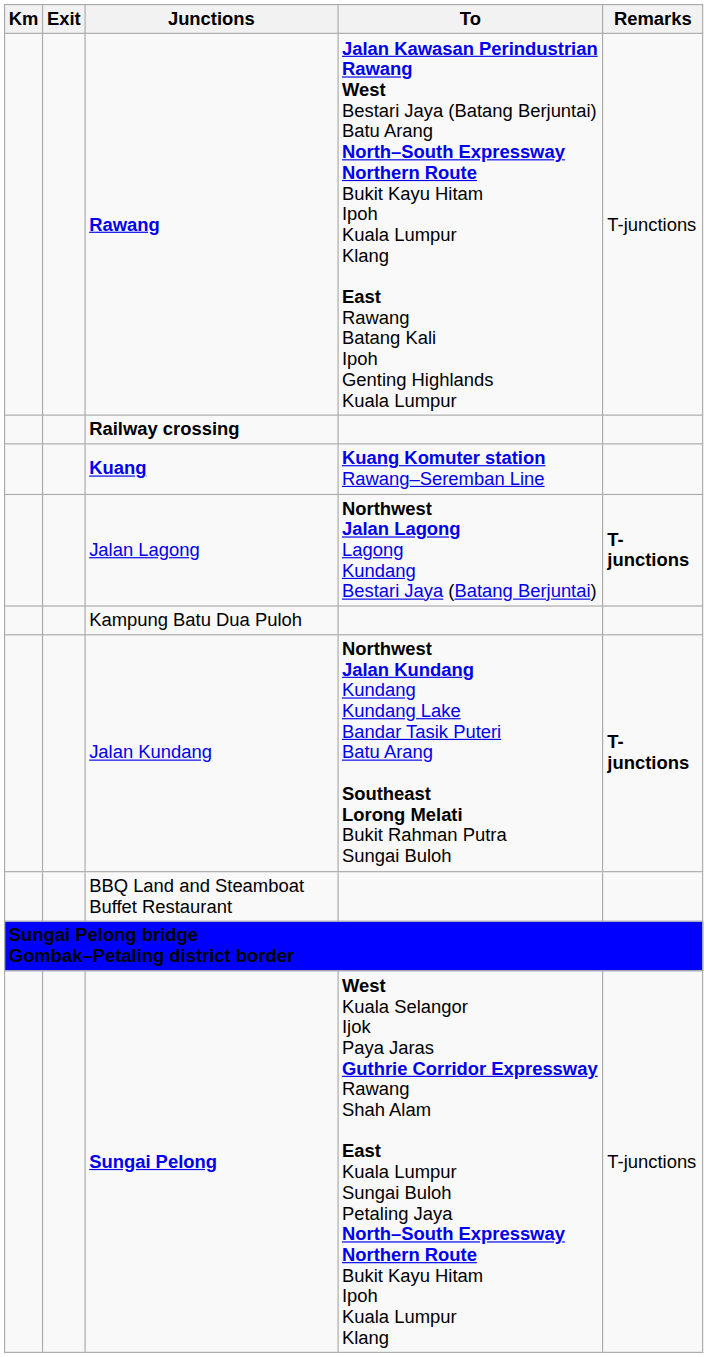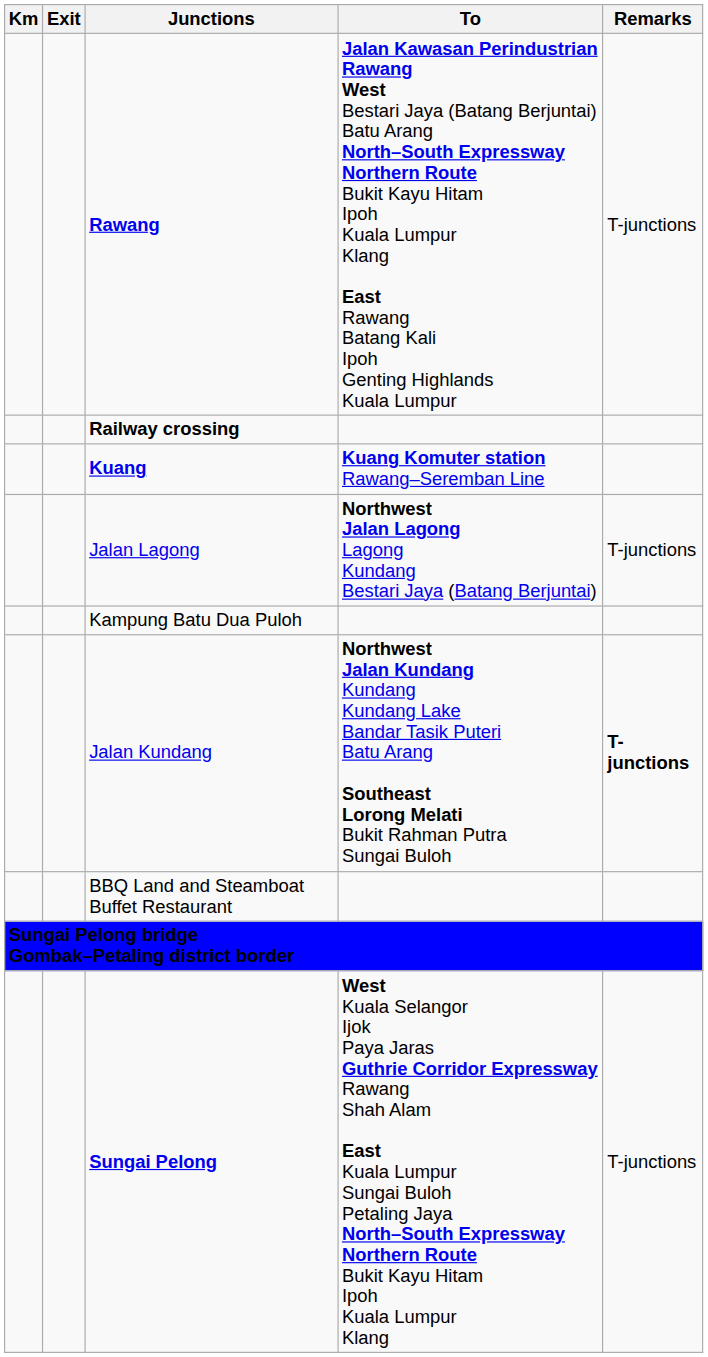(648, 549) bold -> (652, 549) normal
